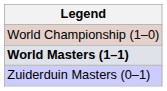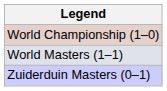(68, 55) bold -> (65, 55) normal
